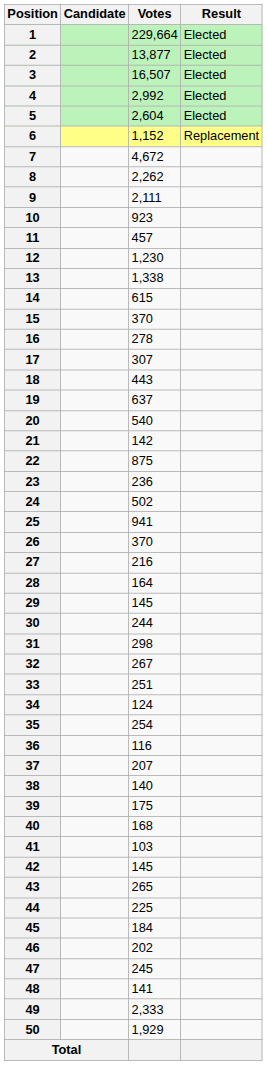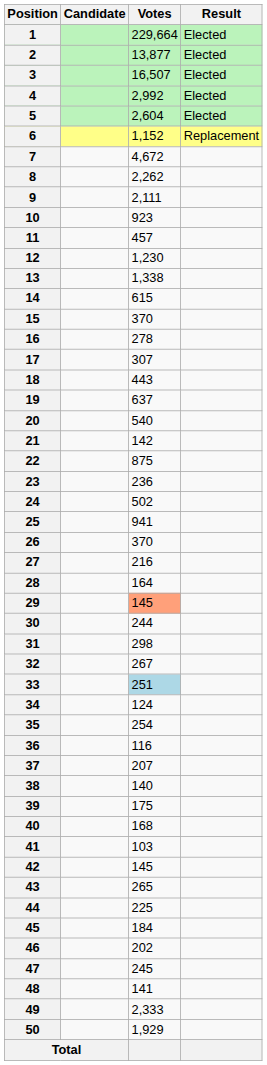(142, 603) no background -> (142, 603) lightsalmon background
(142, 684) no background -> (142, 684) lightblue background
